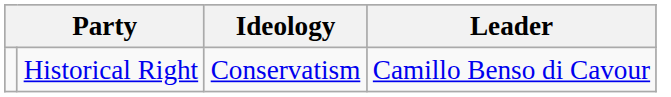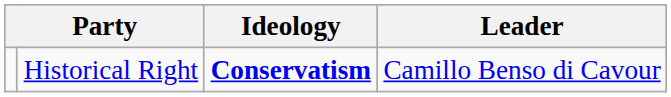(286, 69) normal -> (291, 69) bold
